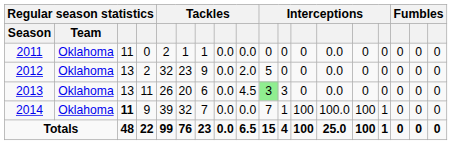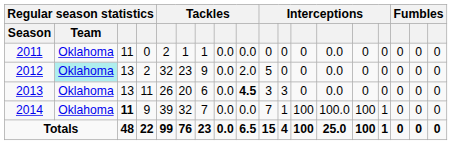(86, 71) no background -> (86, 71) paleturquoise background
(248, 91) normal -> (248, 91) bold
(269, 91) lightgreen background -> (269, 91) no background
